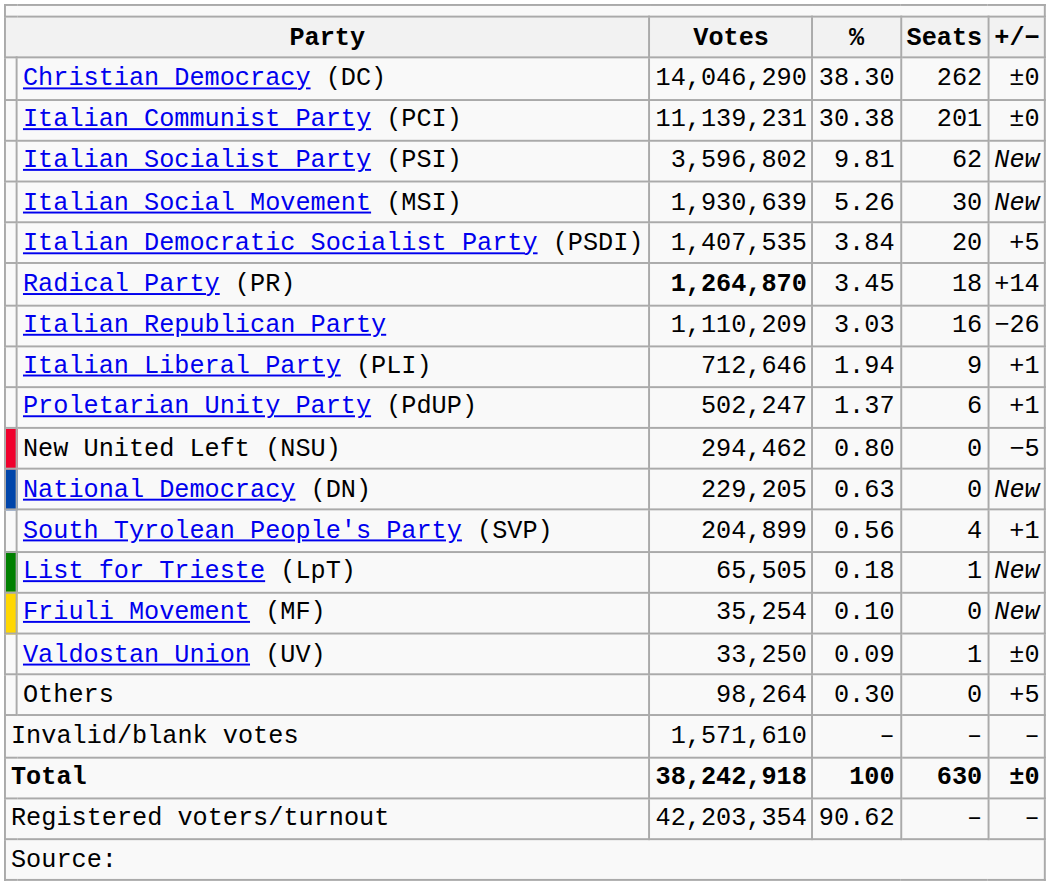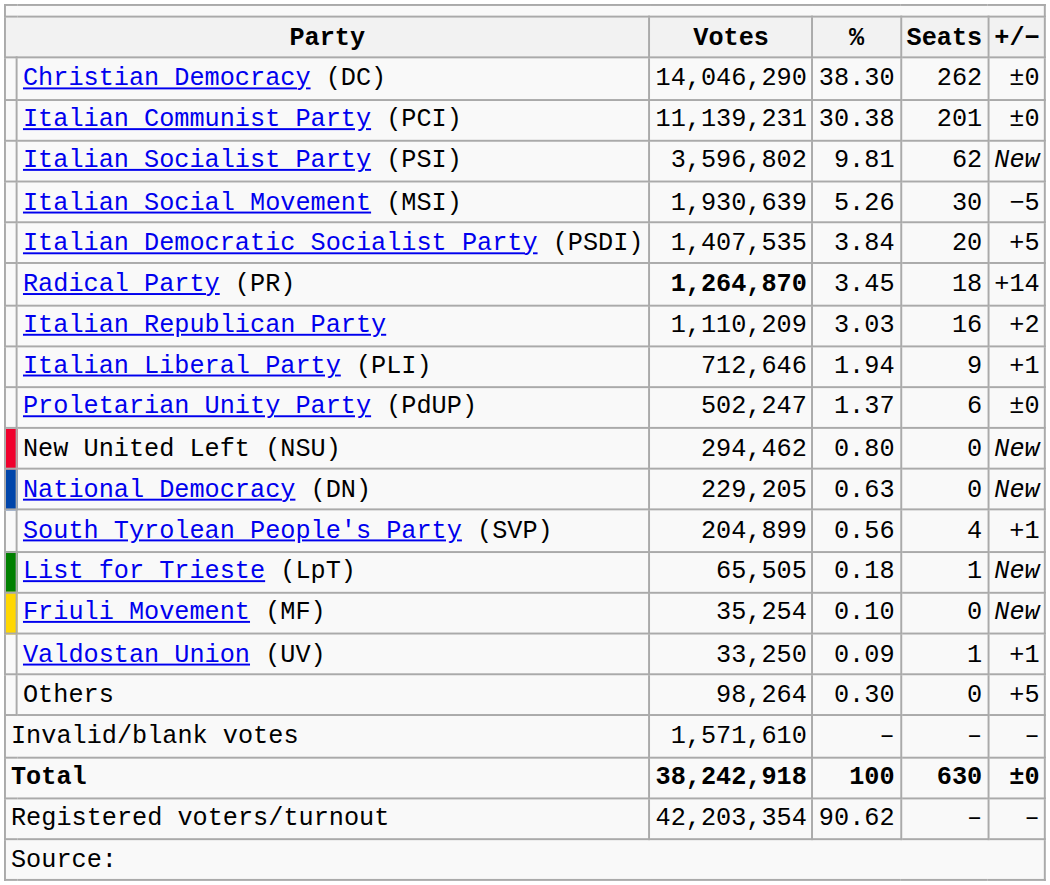(1017, 202) New -> (1025, 202) −5
(1017, 325) −26 -> (1025, 325) +2
(1025, 407) +1 -> (1025, 407) ±0
(1025, 449) −5 -> (1017, 449) New
(1025, 654) ±0 -> (1025, 654) +1
